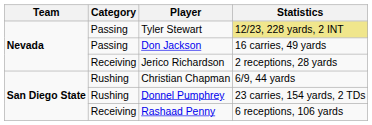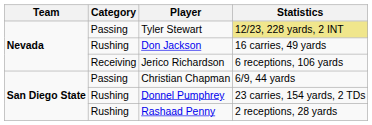(109, 46) Passing -> (110, 46) Rushing
(286, 62) 2 receptions, 28 yards -> (289, 62) 6 receptions, 106 yards
(110, 79) Rushing -> (109, 79) Passing
(114, 112) Receiving -> (110, 112) Rushing
(289, 112) 6 receptions, 106 yards -> (286, 112) 2 receptions, 28 yards
